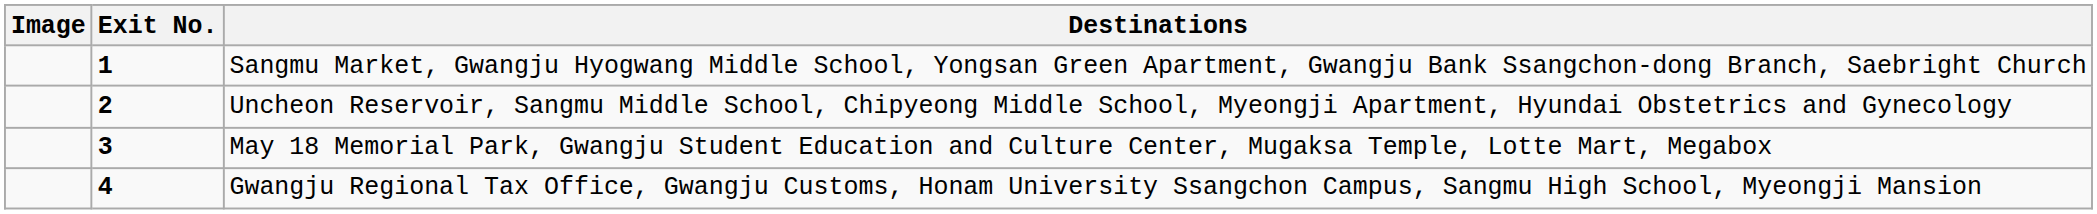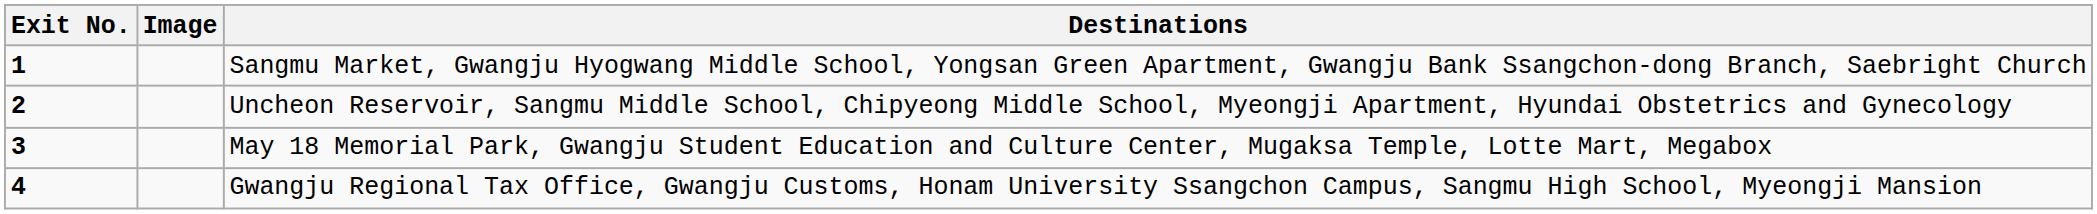columns swapped: (158, 25) <-> (48, 25)
